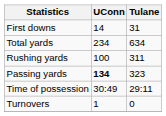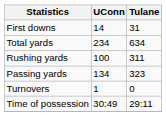(101, 73) bold -> (101, 73) normal
rows swapped: (28, 104) <-> (48, 88)
